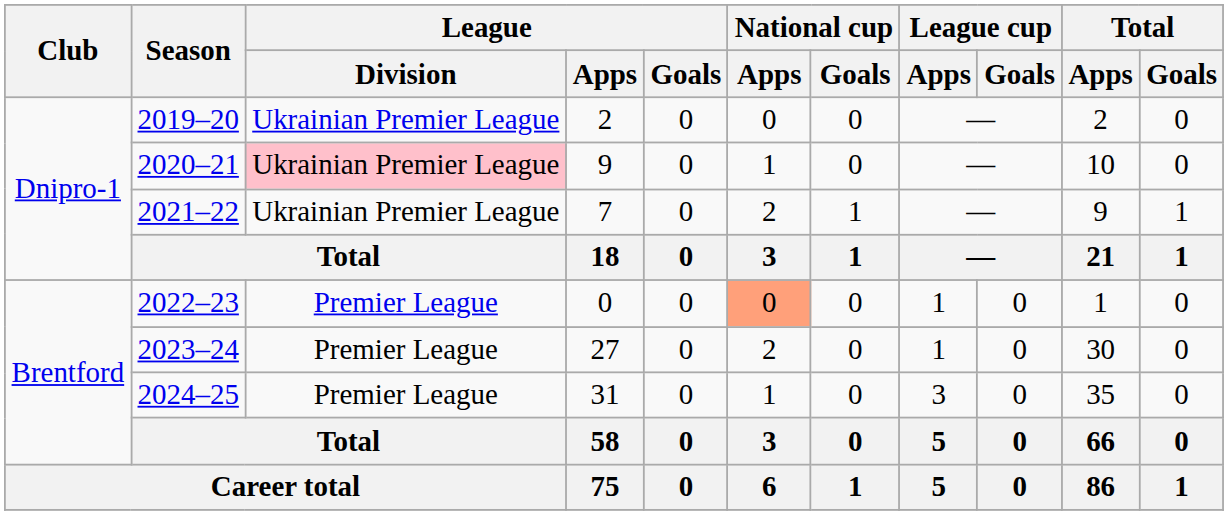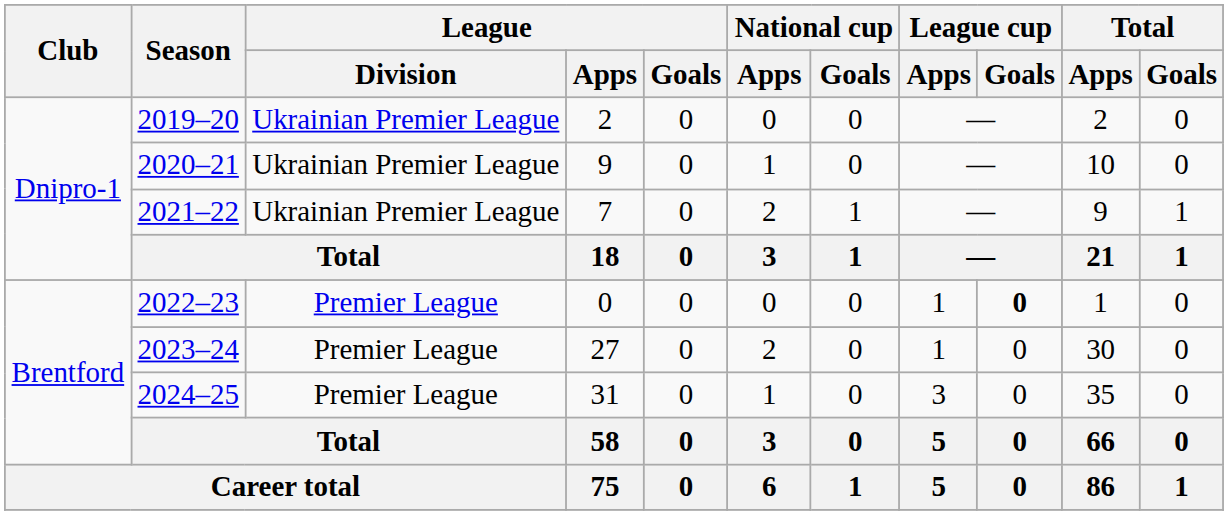(406, 165) pink background -> (406, 165) no background
(769, 303) lightsalmon background -> (769, 303) no background
(1020, 303) normal -> (1020, 303) bold
